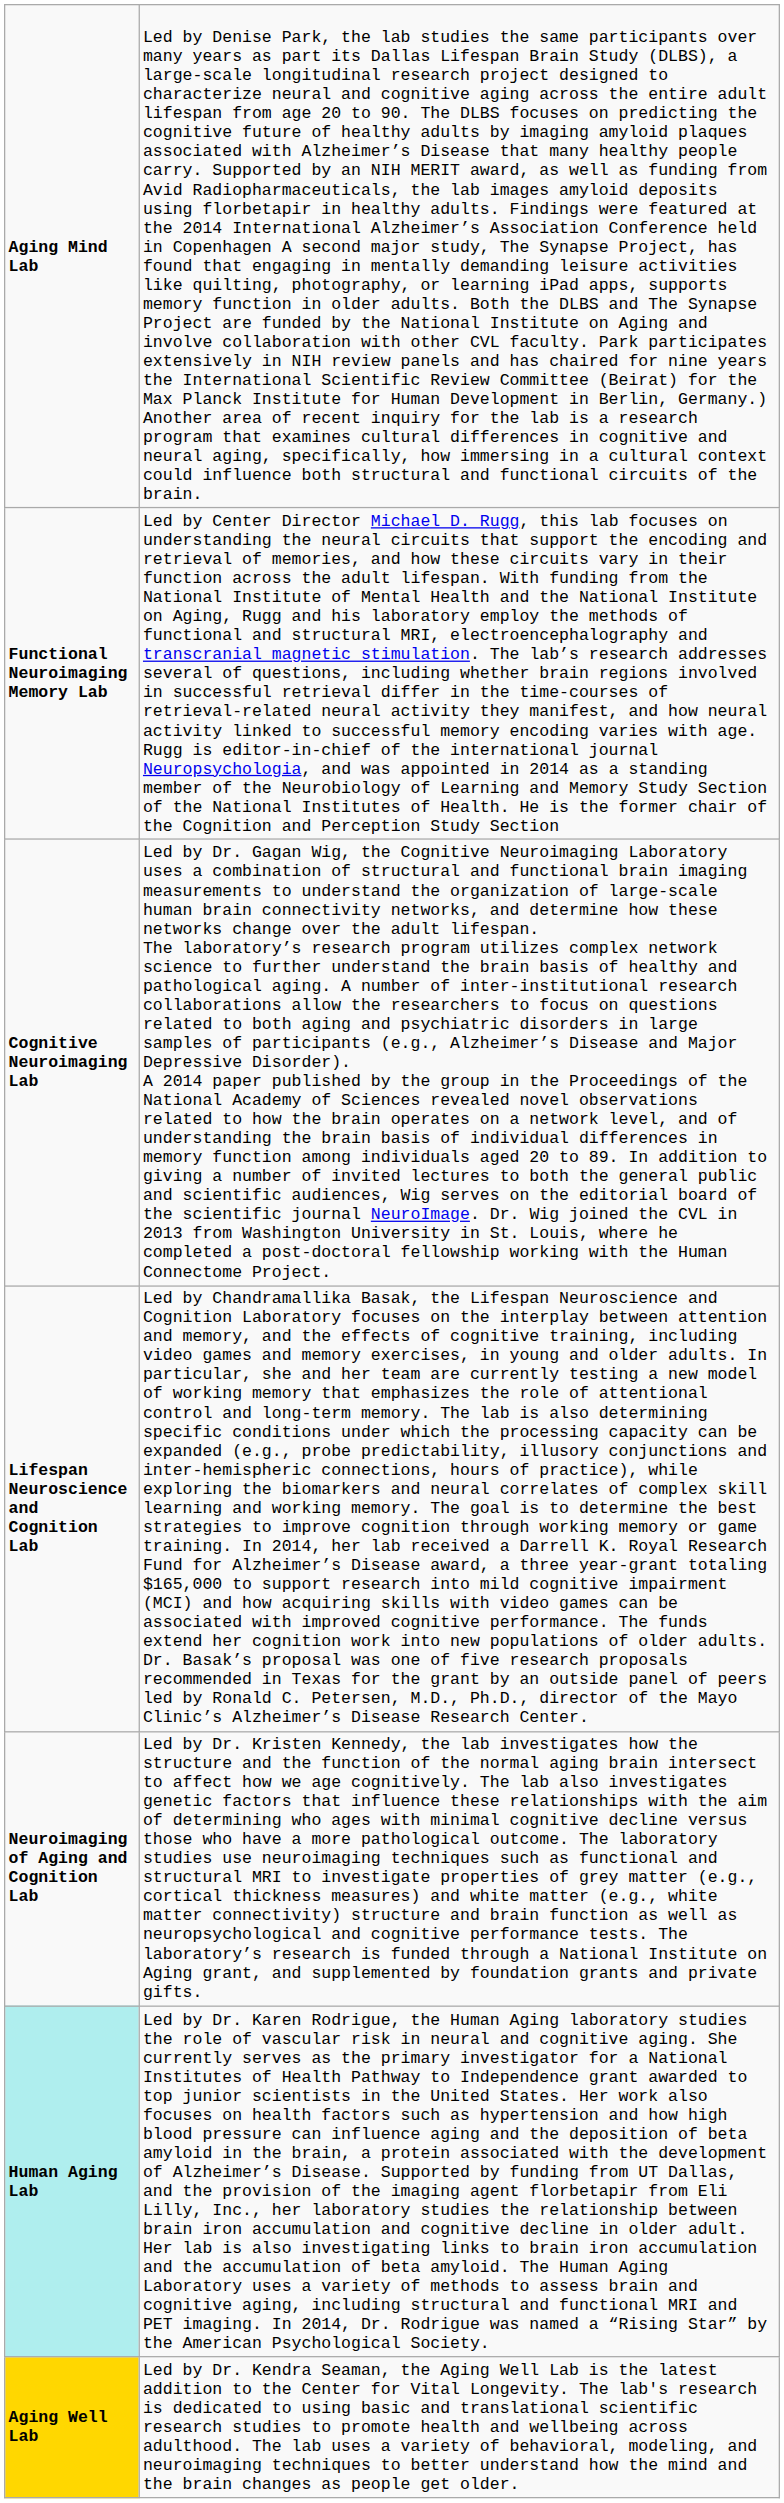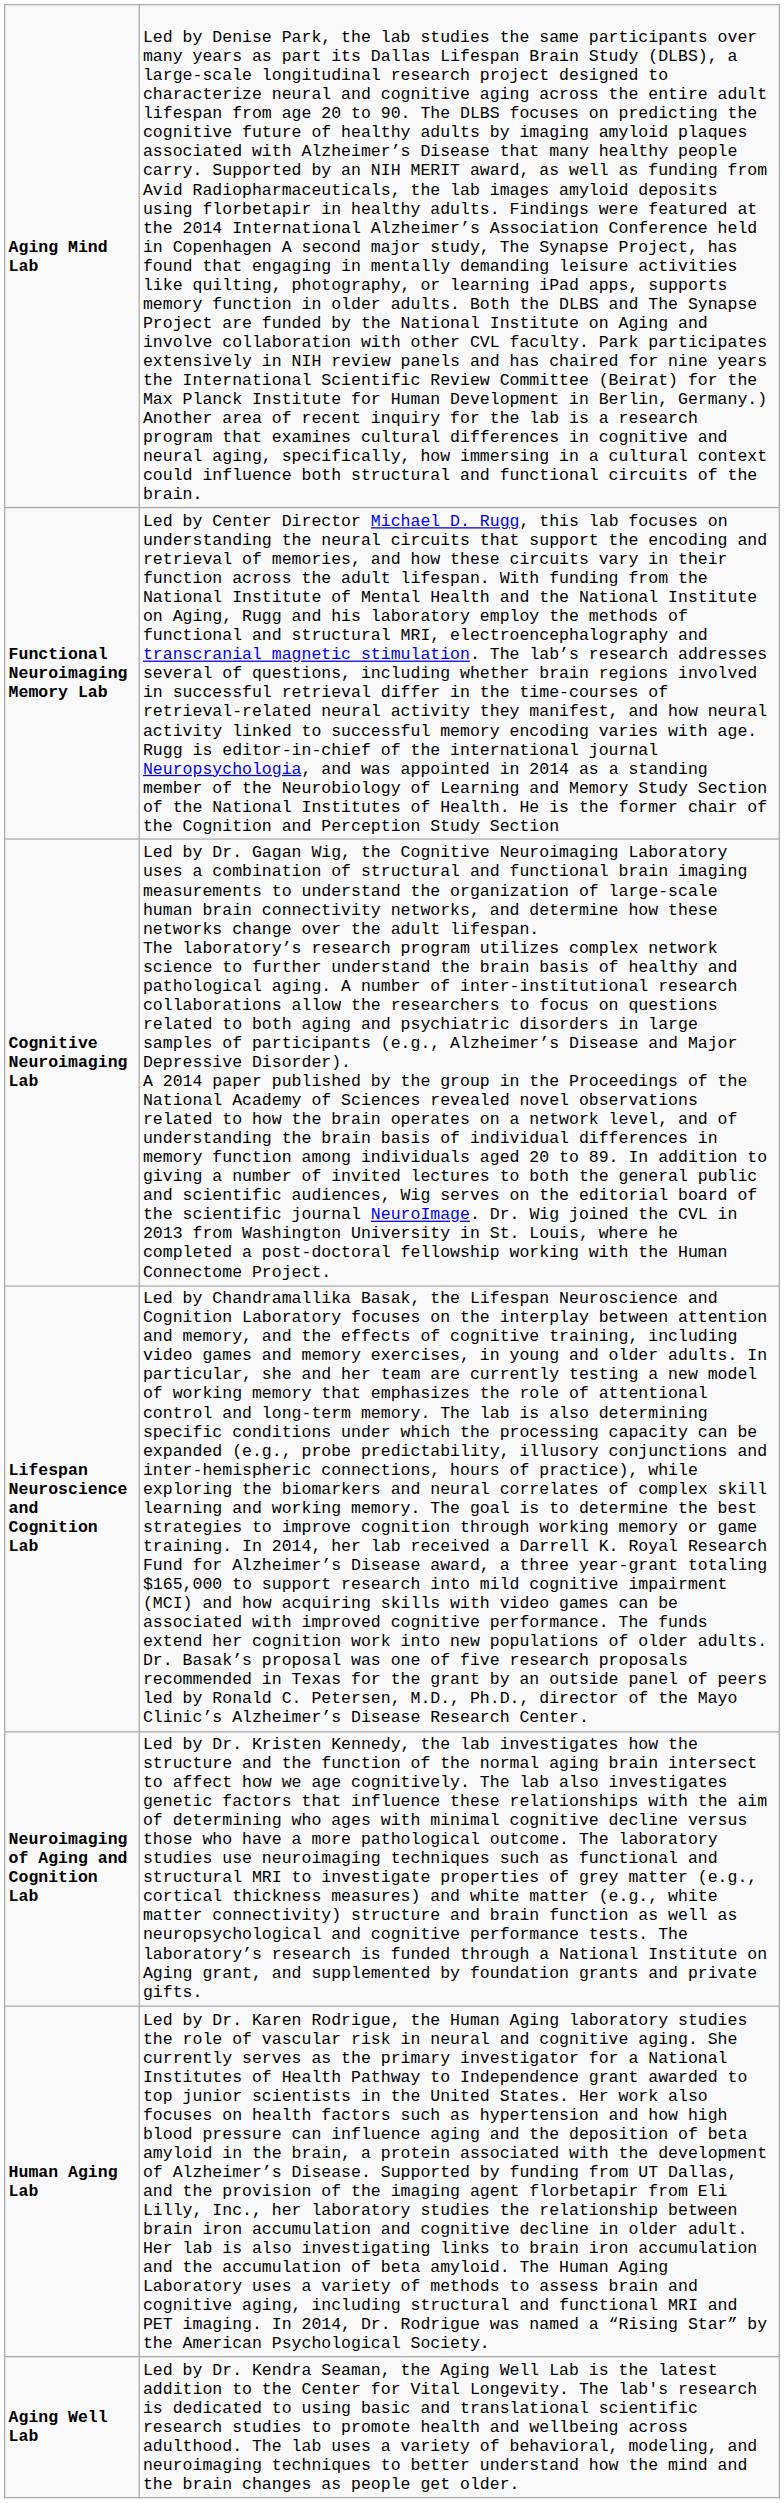(63, 2181) paleturquoise background -> (63, 2181) no background
(58, 2427) gold background -> (58, 2427) no background
